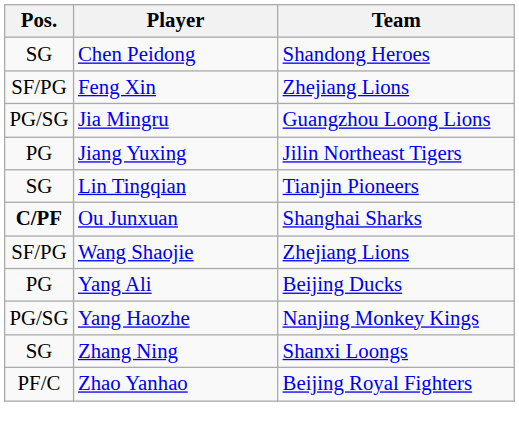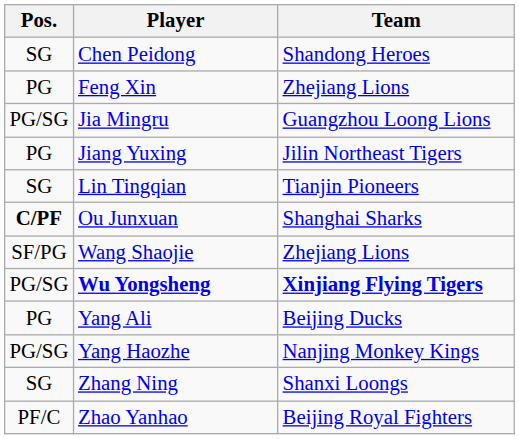(39, 86) SF/PG -> (39, 86) PG
+ row: (144, 284)
